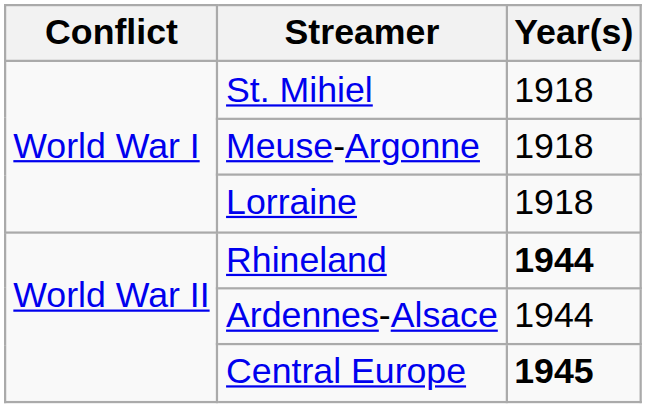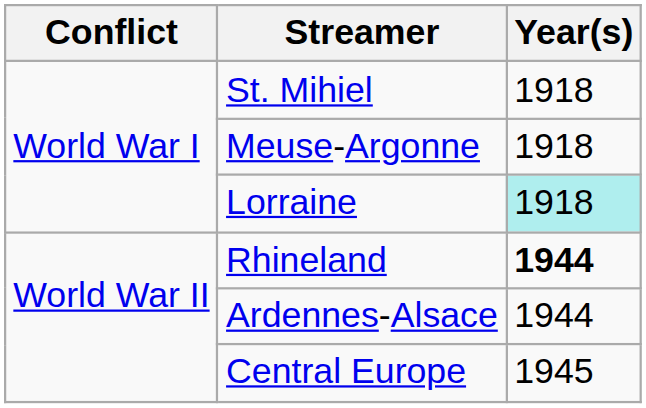(554, 202) no background -> (554, 202) paleturquoise background
(554, 372) bold -> (554, 372) normal
